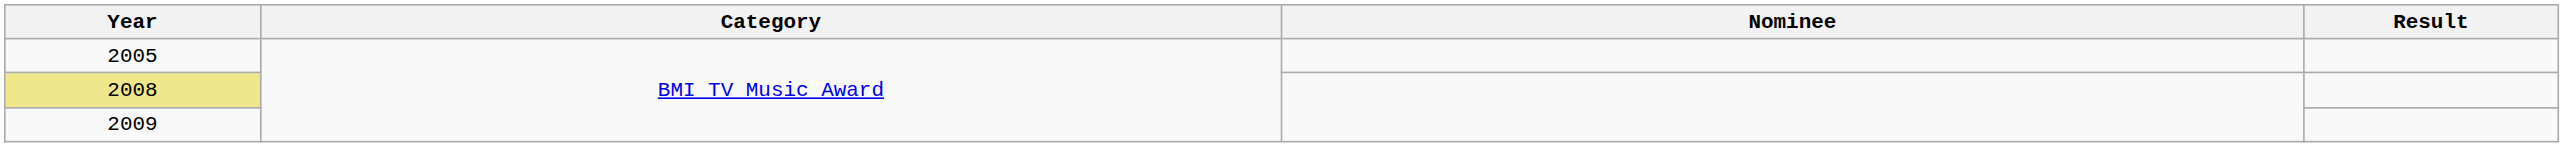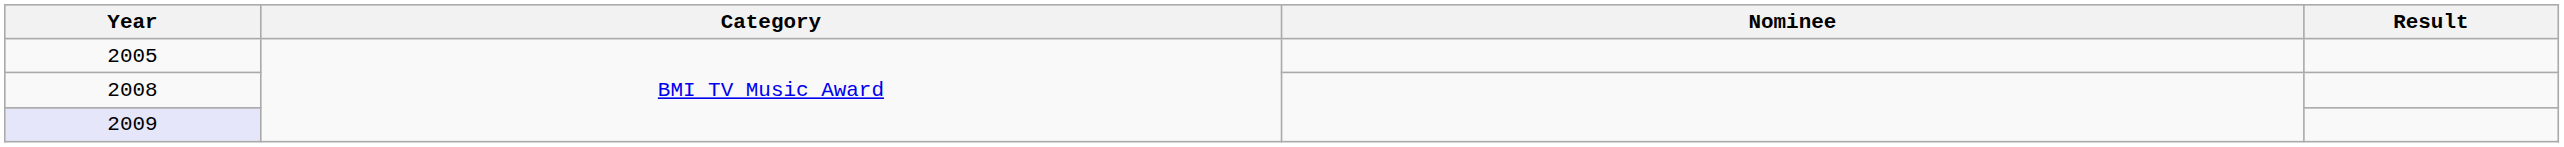(132, 90) khaki background -> (132, 90) no background
(132, 124) no background -> (132, 124) lavender background
